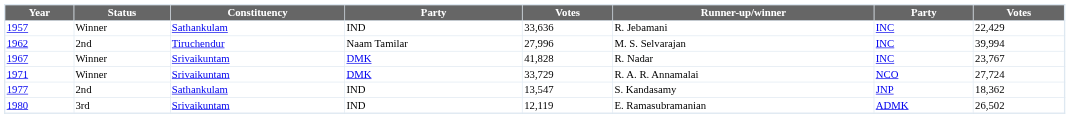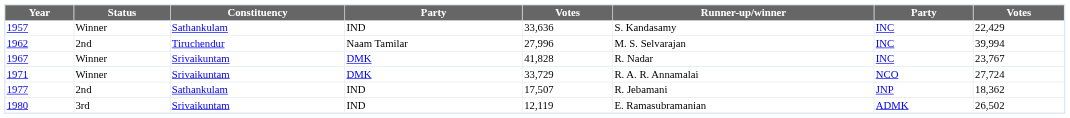(641, 28) R. Jebamani -> (645, 28) S. Kandasamy
(539, 89) 13,547 -> (539, 89) 17,507
(645, 89) S. Kandasamy -> (641, 89) R. Jebamani
